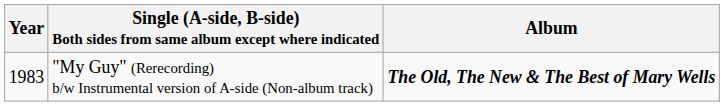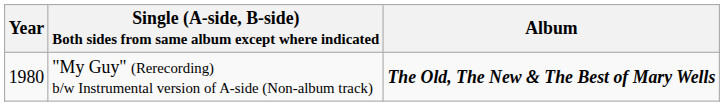(26, 76) 1983 -> (26, 76) 1980
